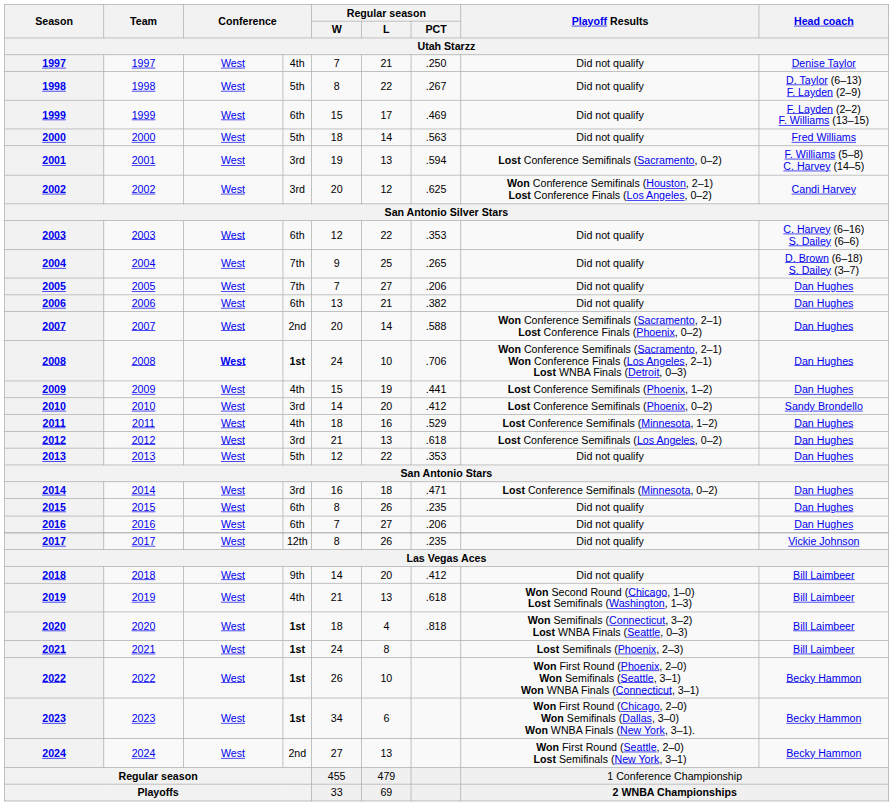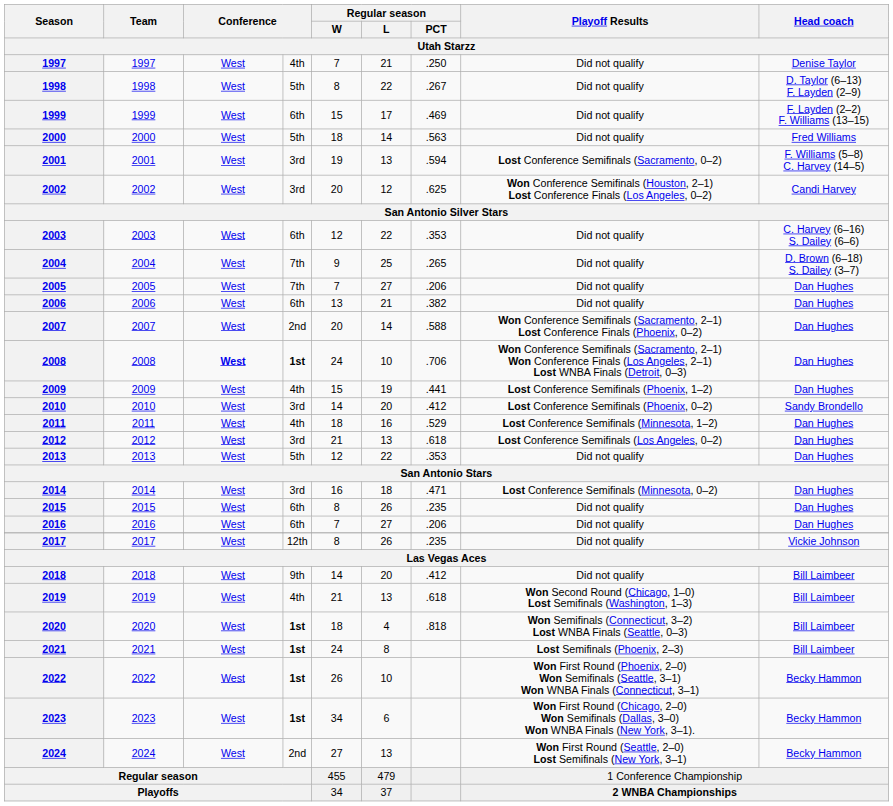(337, 793) 33 -> (337, 793) 34
(386, 793) 69 -> (386, 793) 37
